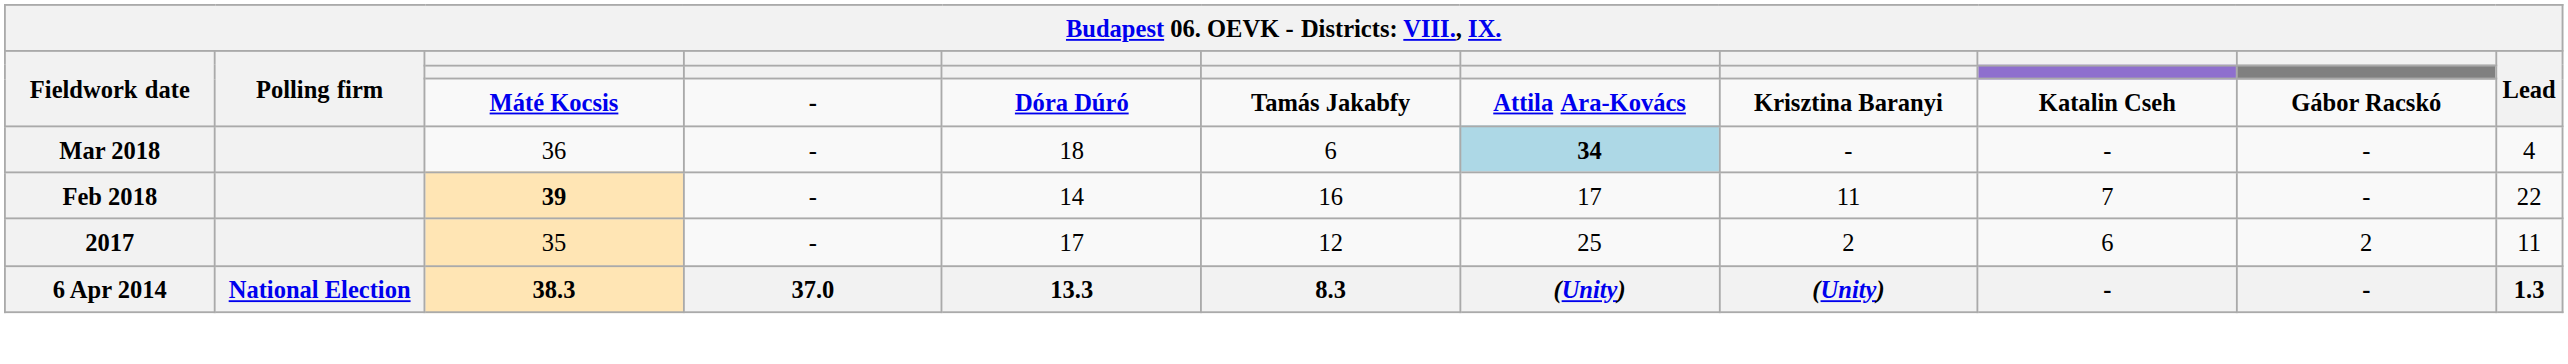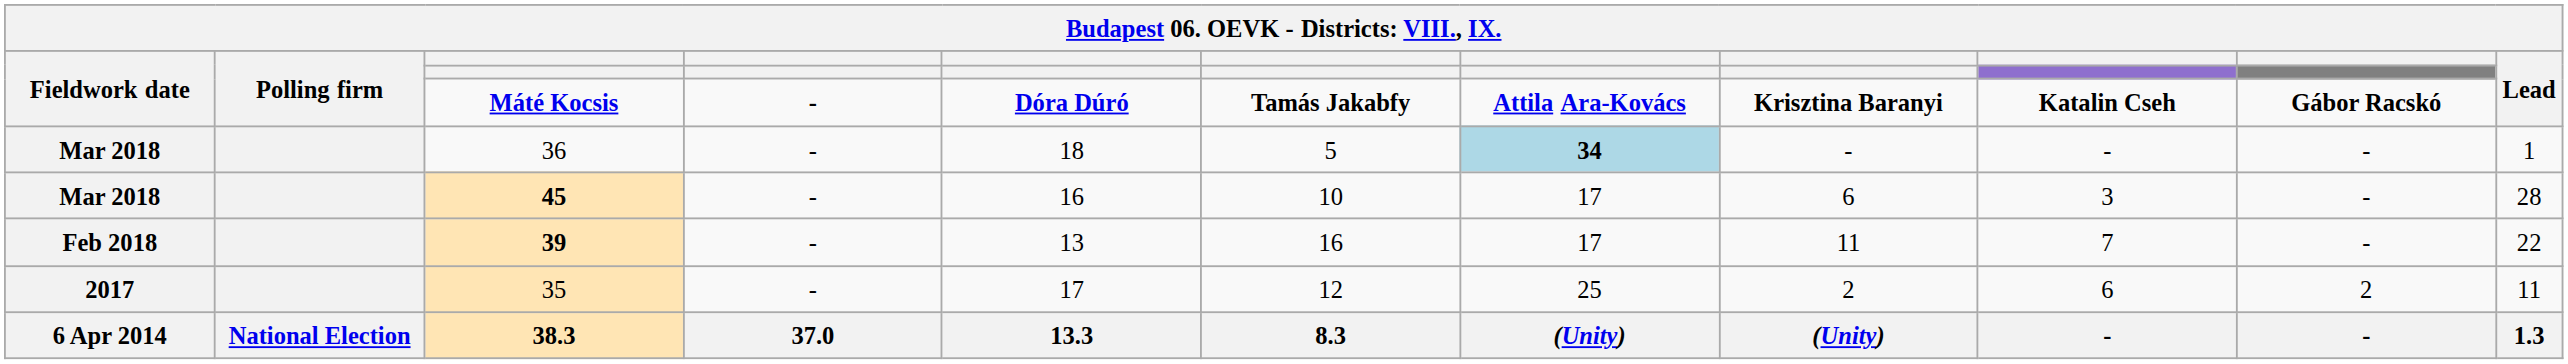(1331, 150) 6 -> (1331, 150) 5
(2529, 150) 4 -> (2529, 150) 1
+ row: (554, 196)
(1072, 196) 14 -> (1072, 243) 13
